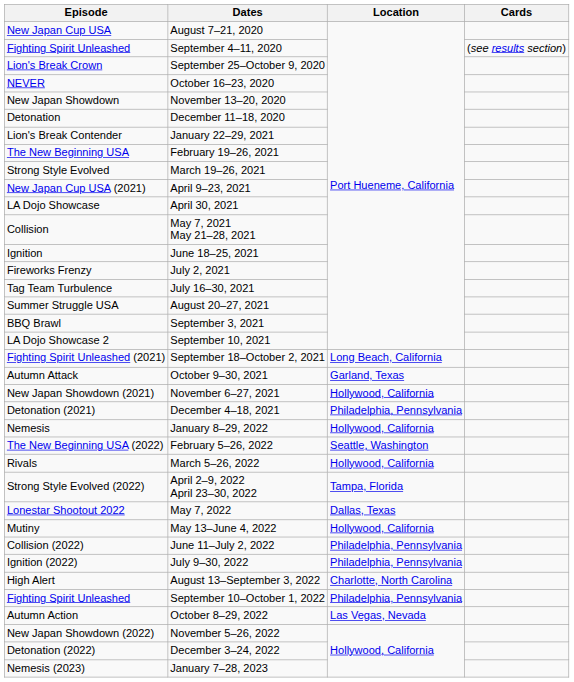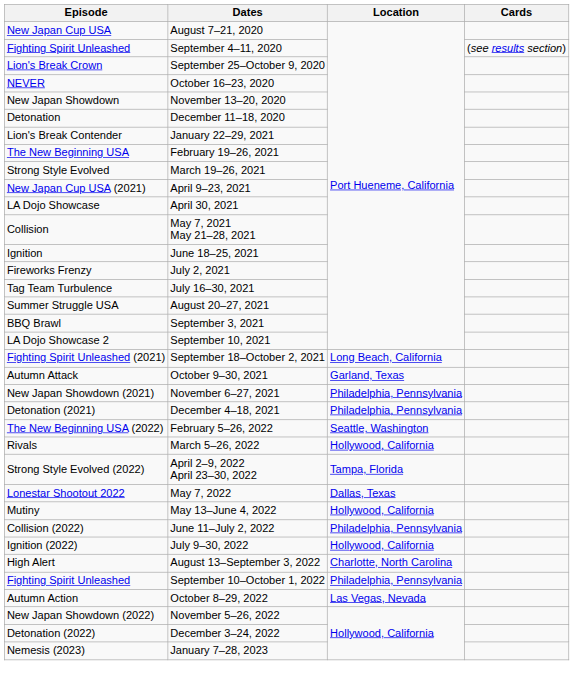(382, 393) Hollywood, California -> (396, 393) Philadelphia, Pennsylvania
- row: (219, 428)
(396, 563) Philadelphia, Pennsylvania -> (382, 545) Hollywood, California
